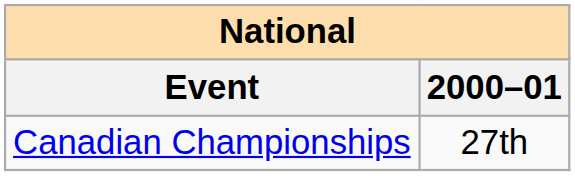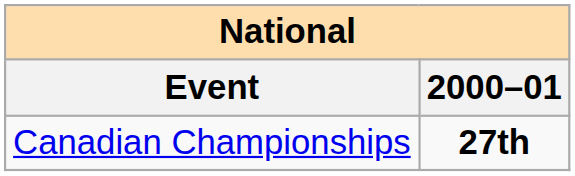(494, 142) normal -> (494, 142) bold
